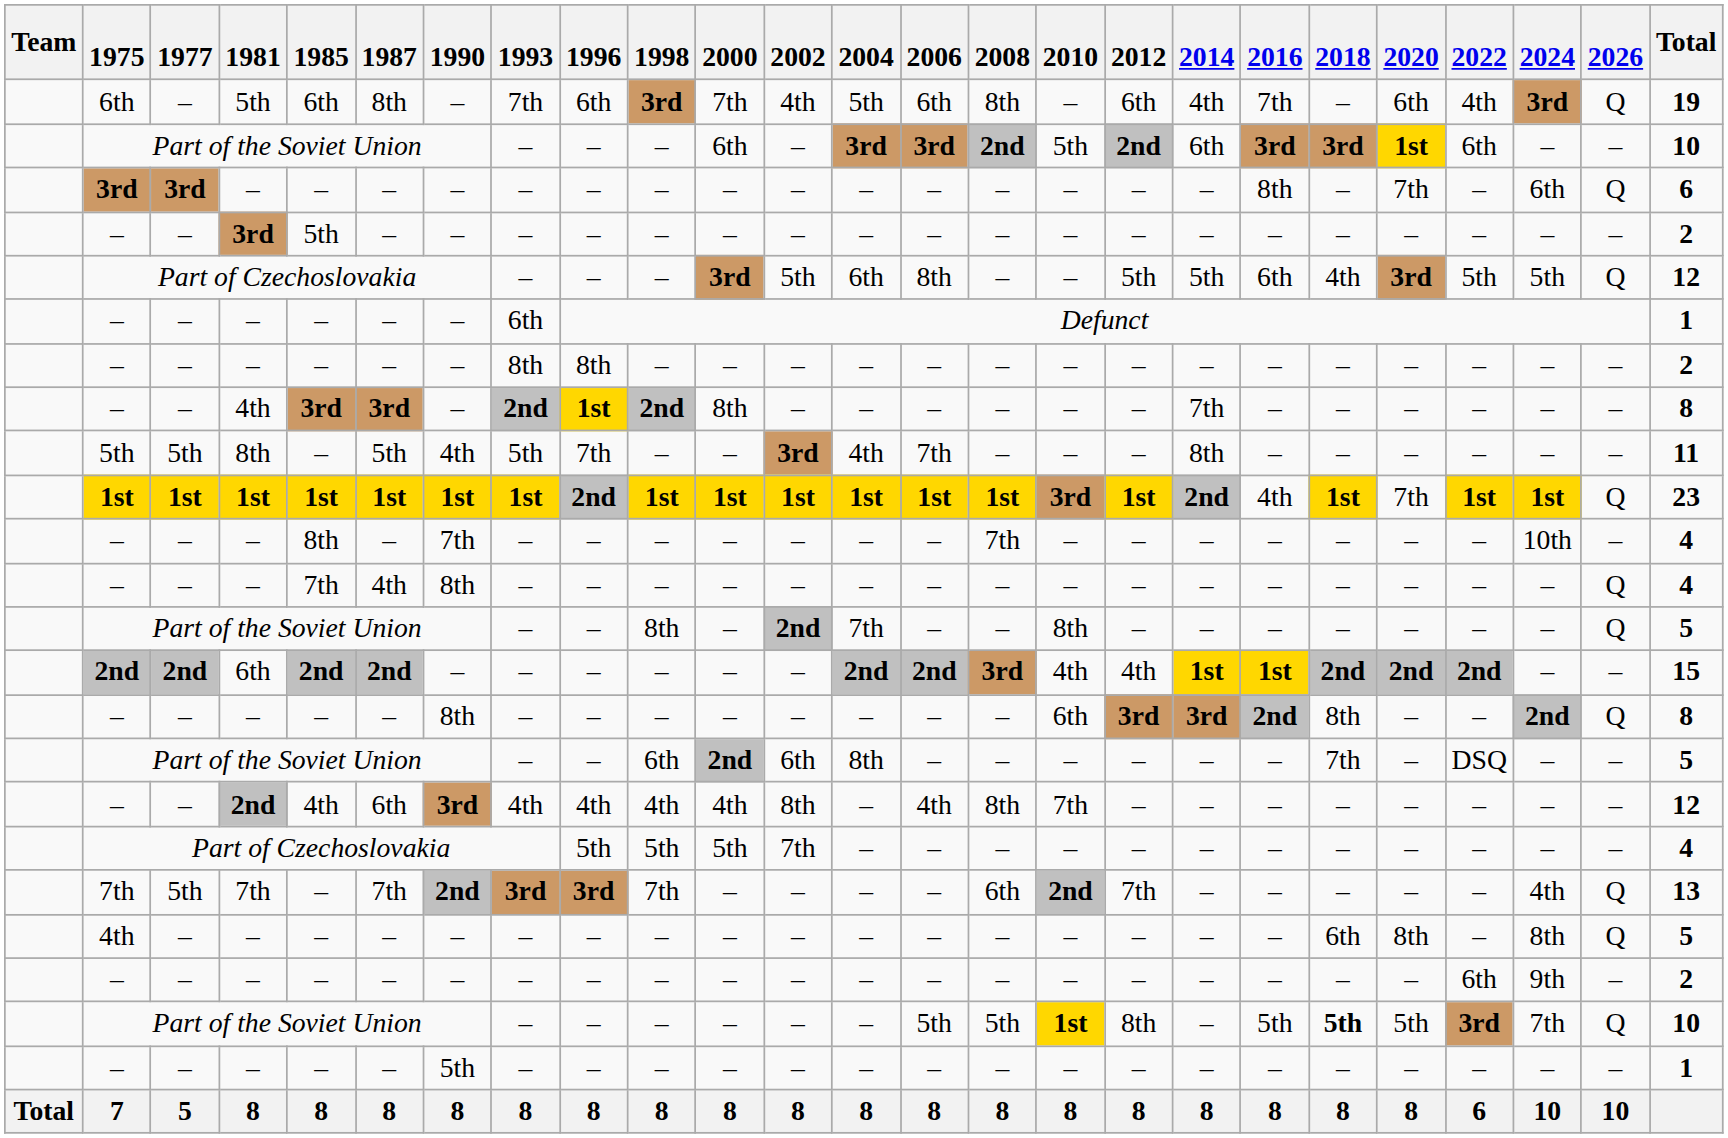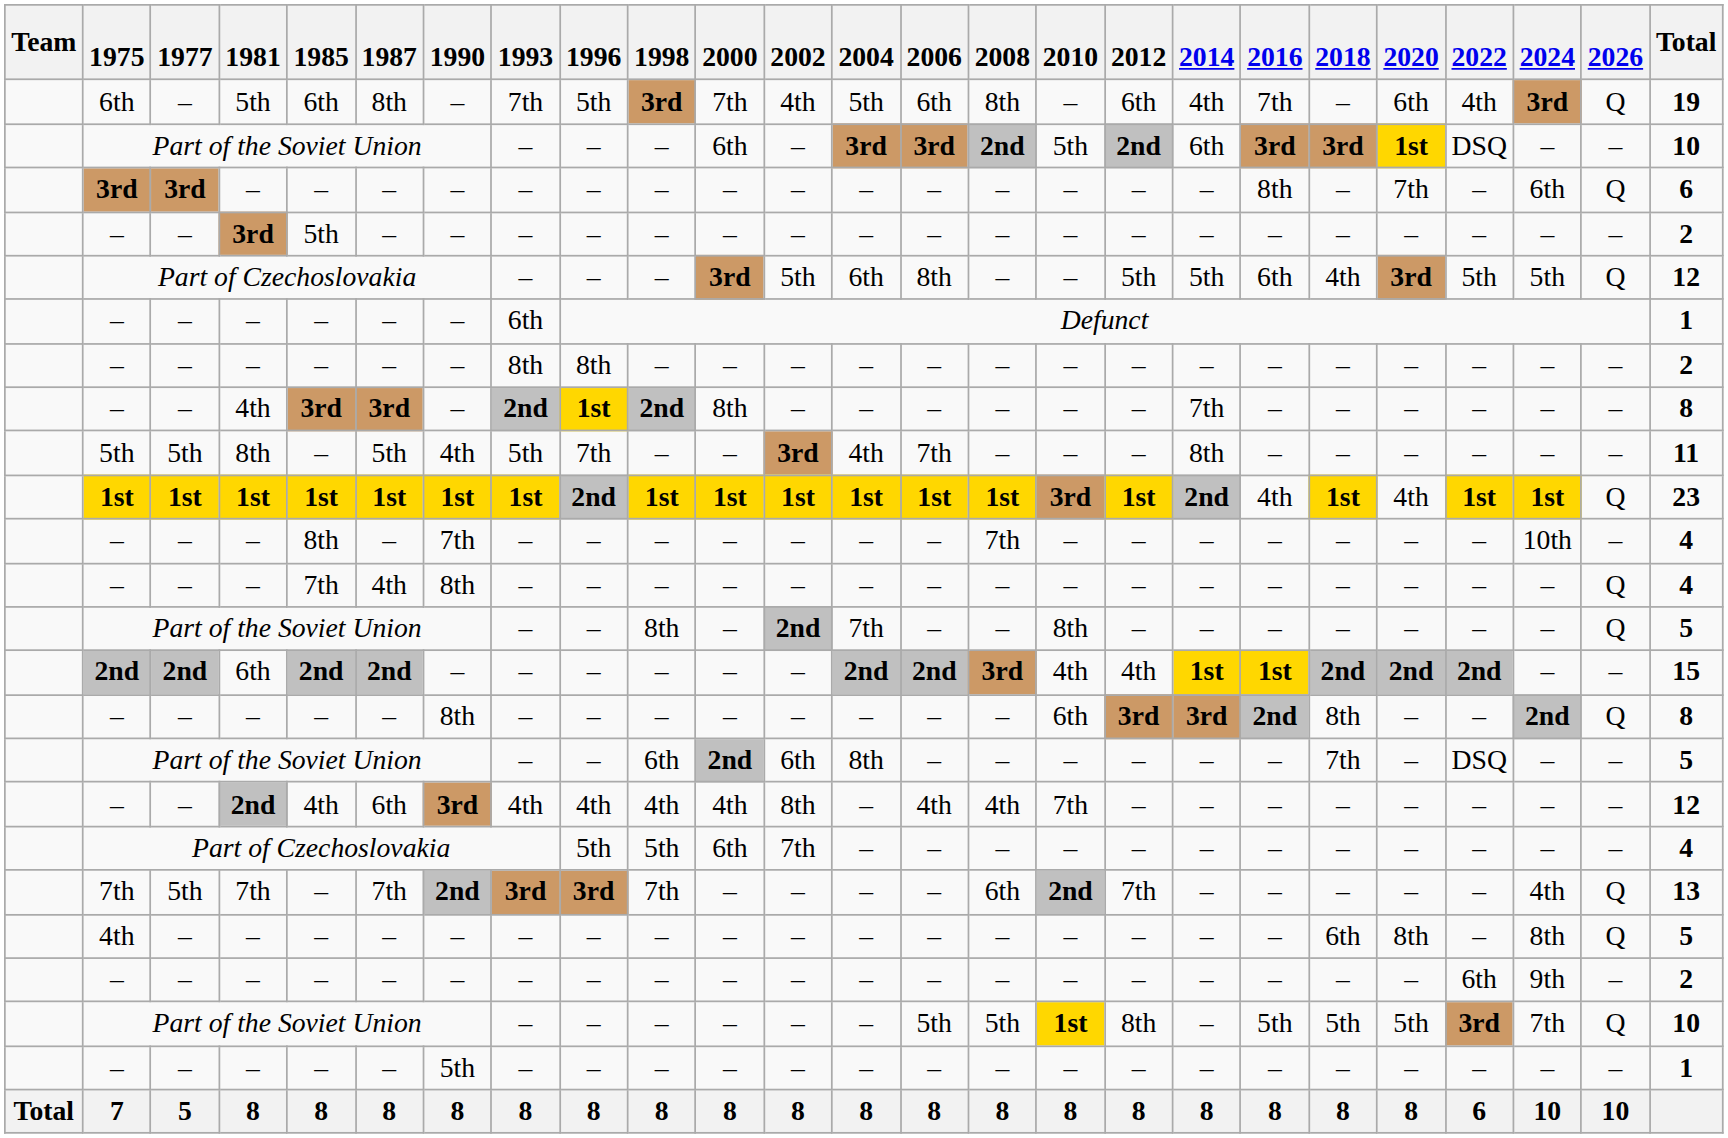(594, 101) 6th -> (594, 101) 5th
(1479, 145) 6th -> (1479, 145) DSQ
(1411, 496) 7th -> (1411, 496) 4th
(1002, 803) 8th -> (1002, 803) 4th
(730, 847) 5th -> (730, 847) 6th
(1343, 1023) bold -> (1343, 1023) normal
